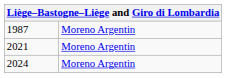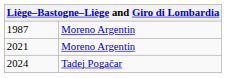(98, 64) Moreno Argentin -> (92, 64) Tadej Pogačar
